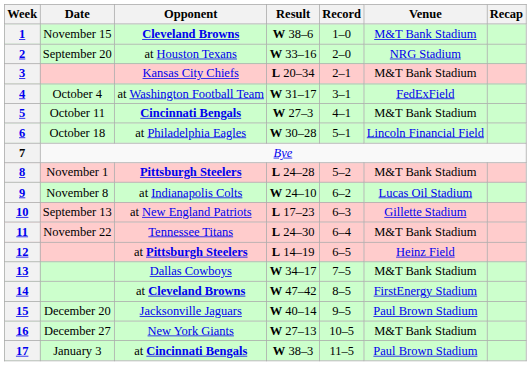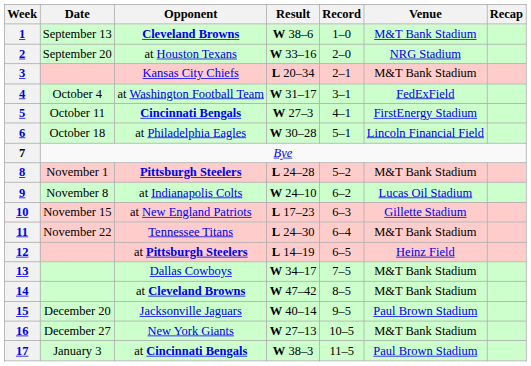(77, 34) November 15 -> (77, 34) September 13
(425, 113) M&T Bank Stadium -> (425, 113) FirstEnergy Stadium
(77, 212) September 13 -> (77, 212) November 15
(425, 291) FirstEnergy Stadium -> (425, 291) M&T Bank Stadium
